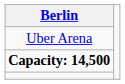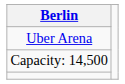(59, 60) bold -> (59, 60) normal
